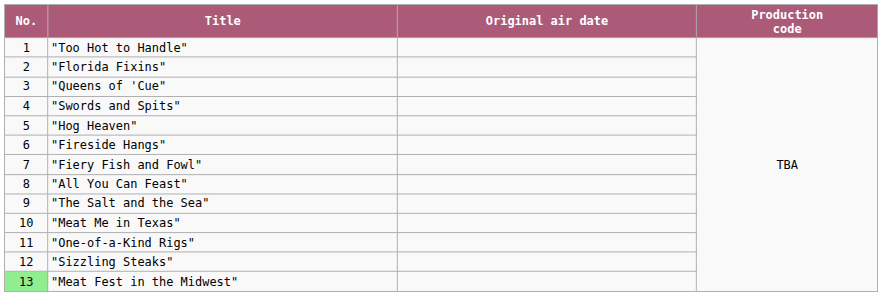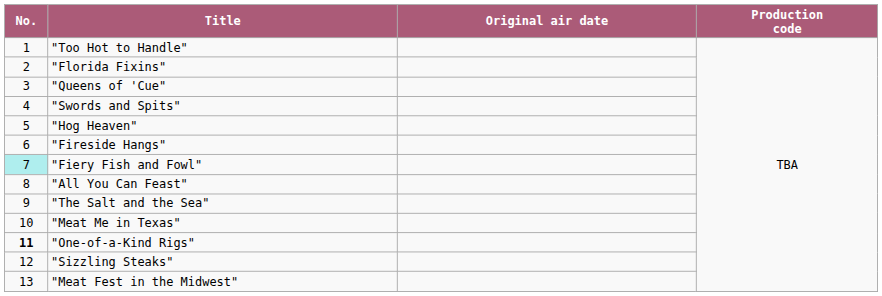(26, 164) no background -> (26, 164) paleturquoise background
(26, 242) normal -> (26, 242) bold
(26, 281) lightgreen background -> (26, 281) no background
